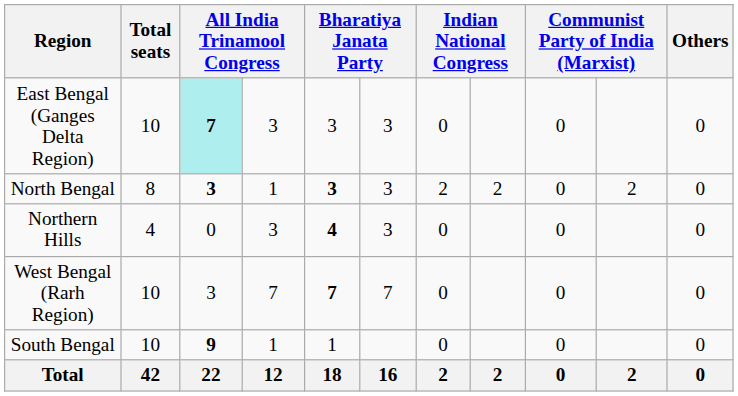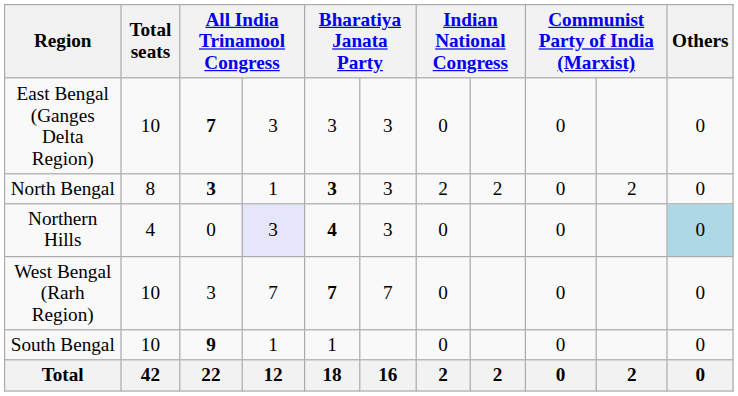(211, 125) paleturquoise background -> (211, 125) no background
(273, 229) no background -> (273, 229) lavender background
(700, 229) no background -> (700, 229) lightblue background
